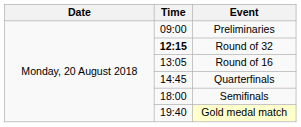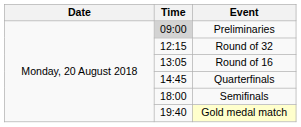(173, 29) no background -> (173, 29) lightgrey background
(173, 46) bold -> (173, 46) normal
